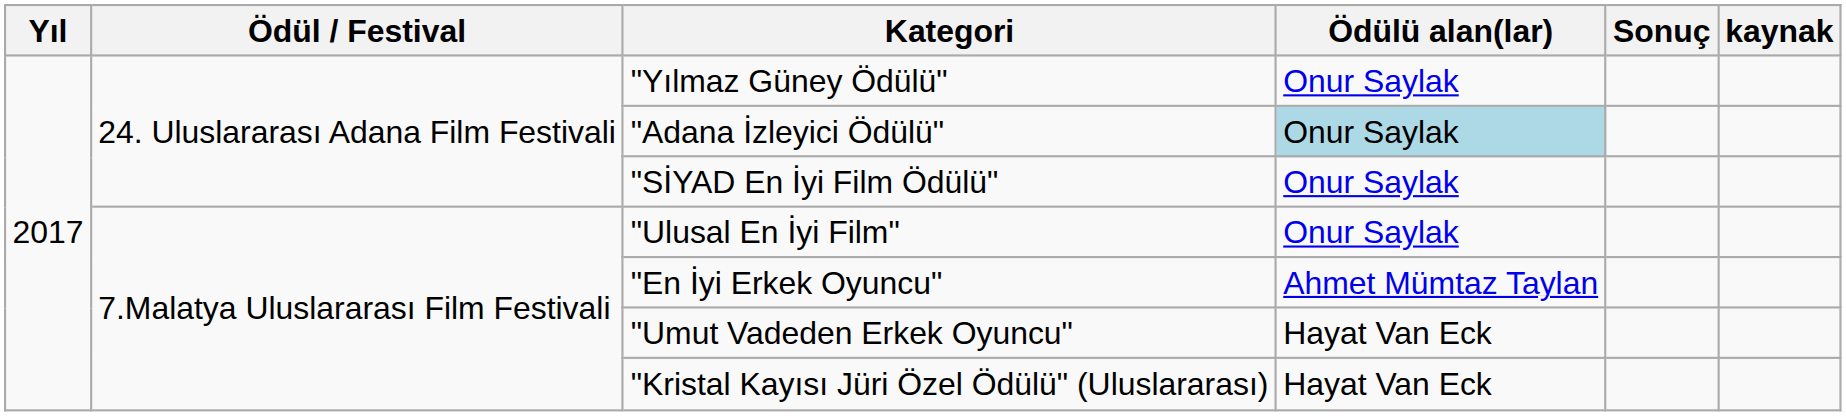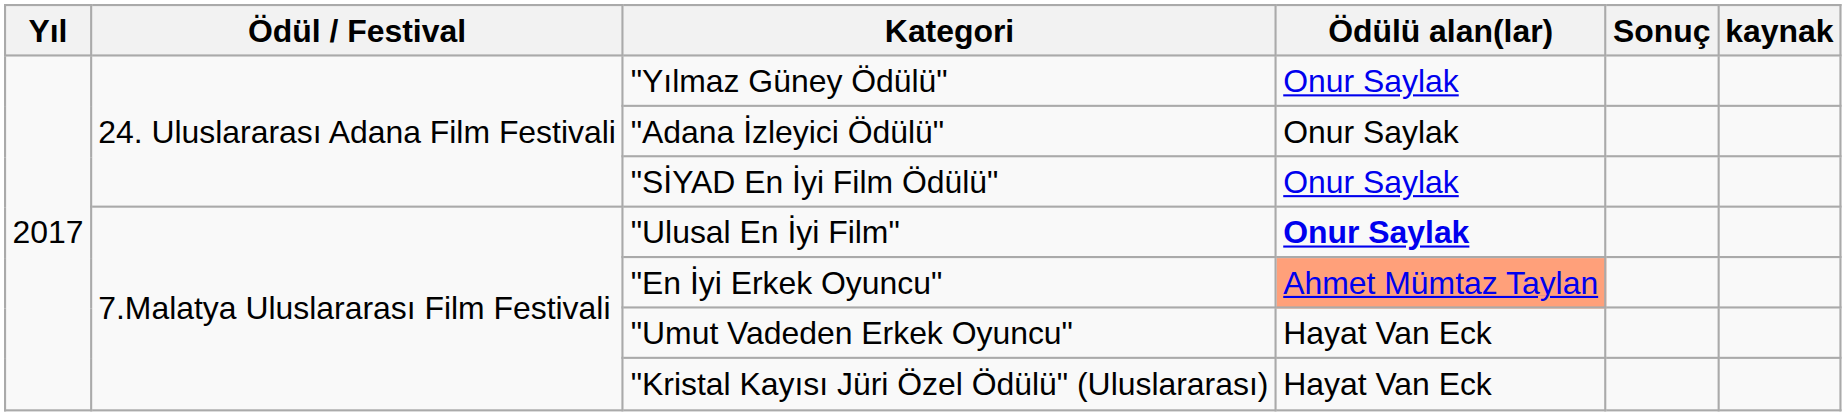(1371, 132) lightblue background -> (1371, 132) no background
(1371, 233) normal -> (1376, 233) bold
(1441, 283) no background -> (1441, 283) lightsalmon background
